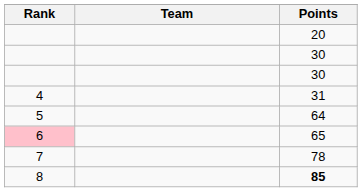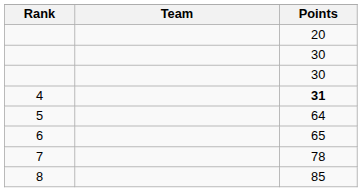(318, 95) normal -> (318, 95) bold
(39, 136) pink background -> (39, 136) no background
(318, 177) bold -> (318, 177) normal
